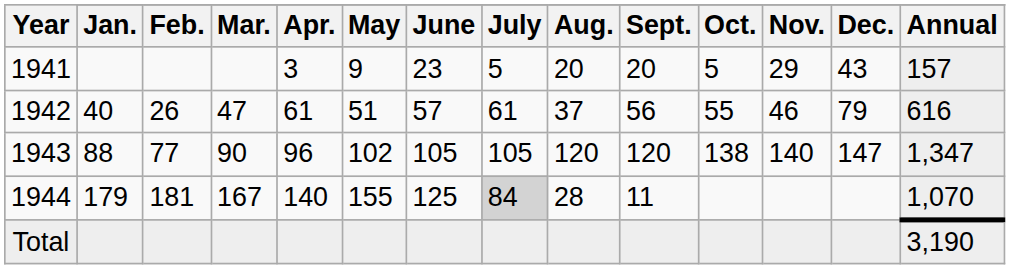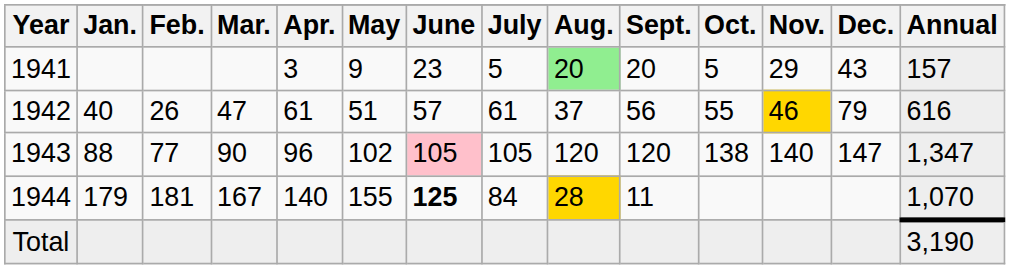(569, 68) no background -> (569, 68) lightgreen background
(784, 111) no background -> (784, 111) gold background
(435, 153) no background -> (435, 153) pink background
(435, 197) normal -> (435, 197) bold
(503, 197) lightgrey background -> (503, 197) no background
(569, 197) no background -> (569, 197) gold background
